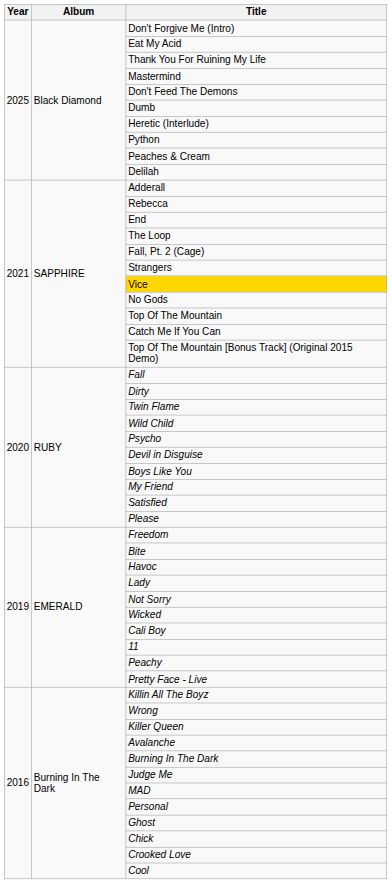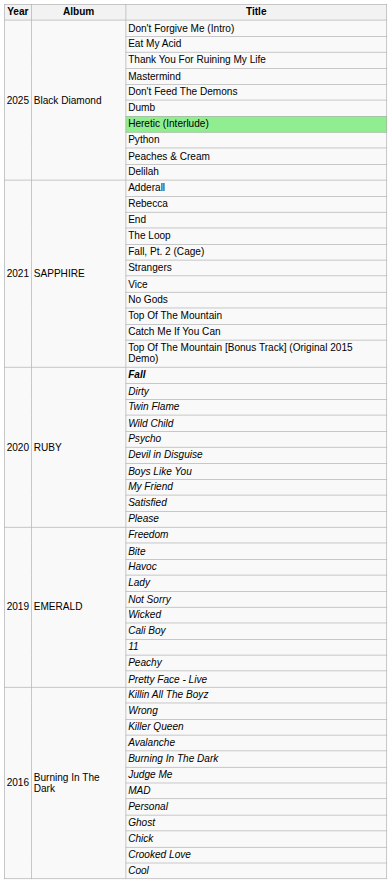(168, 124) no background -> (168, 124) lightgreen background
(138, 284) gold background -> (138, 284) no background
(136, 375) normal -> (137, 375) bold
